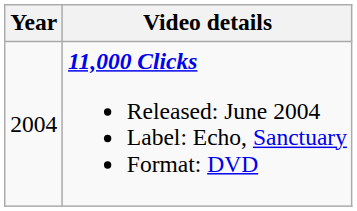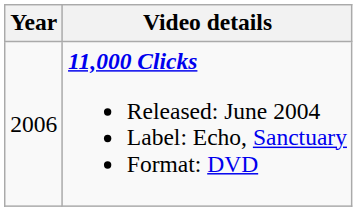(34, 123) 2004 -> (34, 123) 2006
